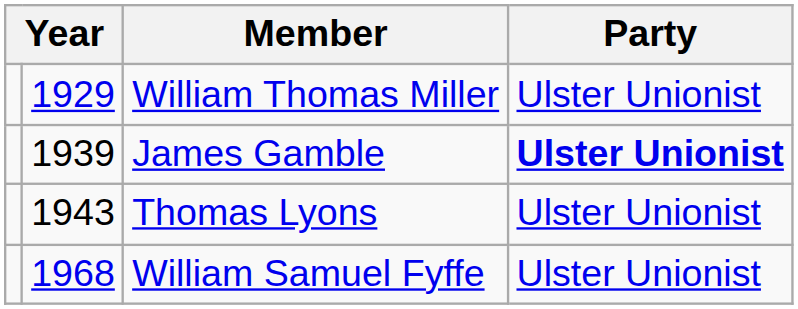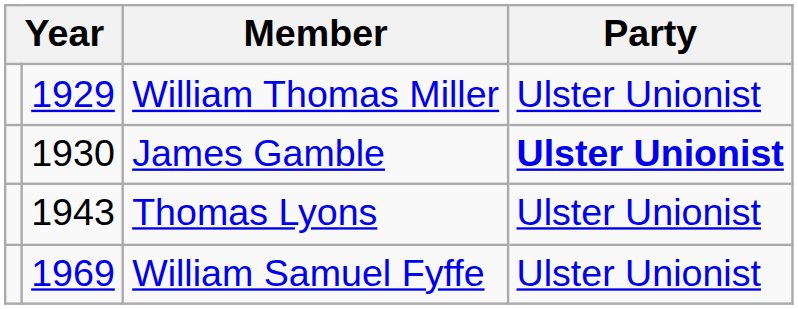(73, 153) 1939 -> (73, 153) 1930
(73, 272) 1968 -> (73, 272) 1969
